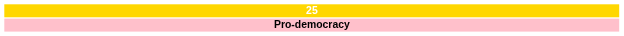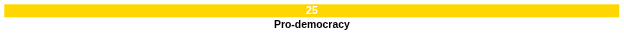(312, 25) pink background -> (312, 25) no background
